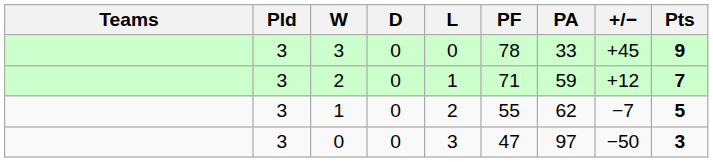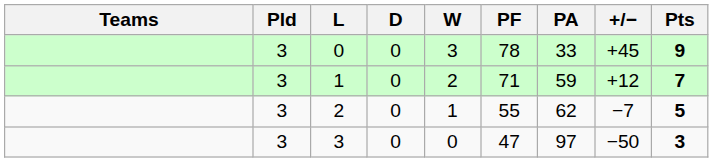columns swapped: (339, 19) <-> (452, 19)
